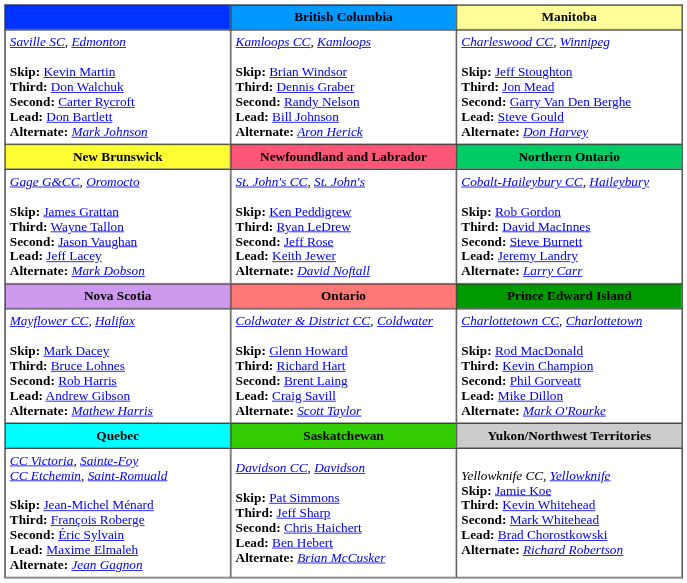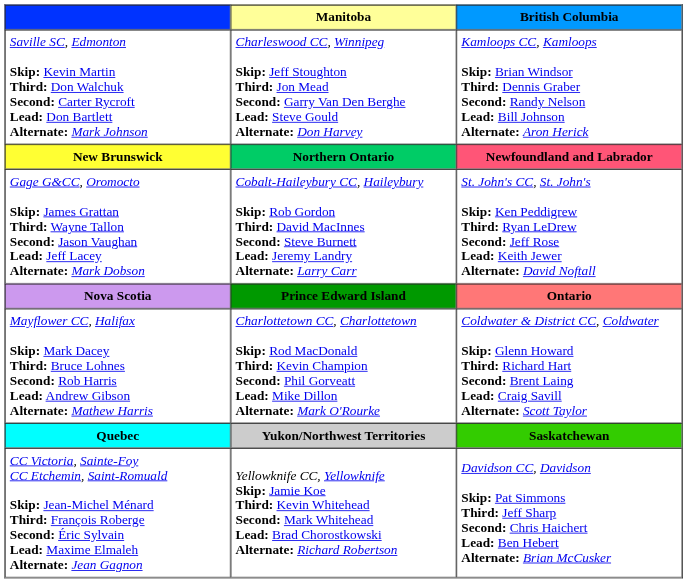columns swapped: (343, 17) <-> (569, 17)
